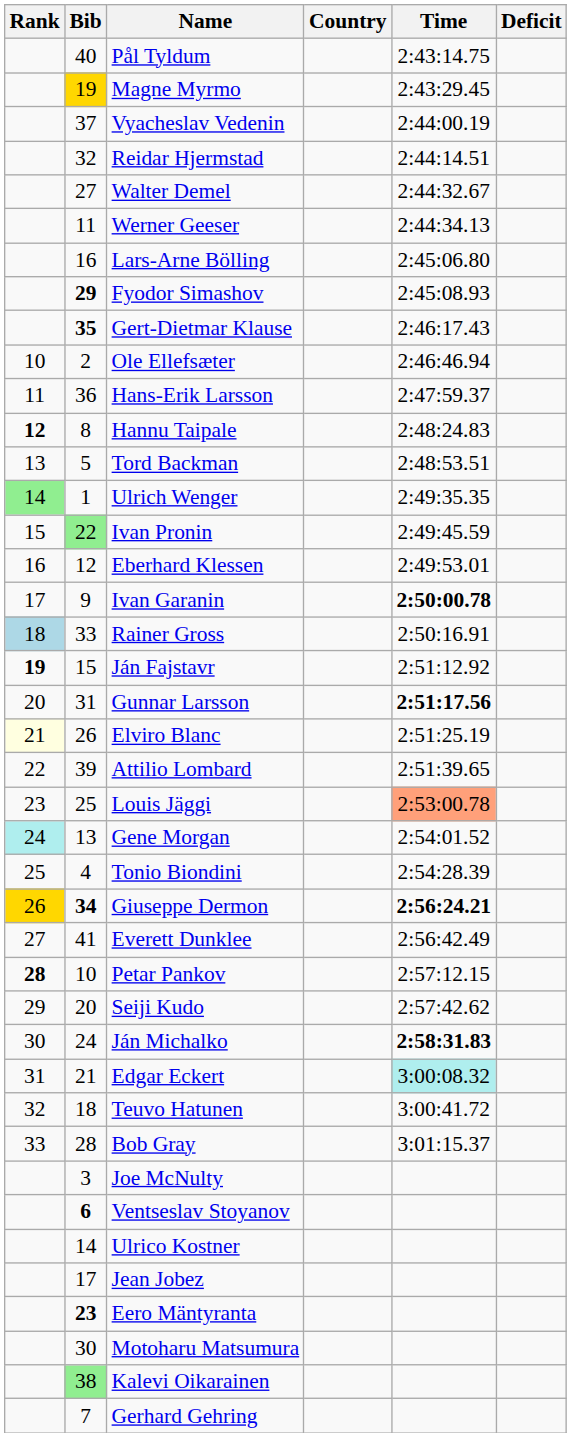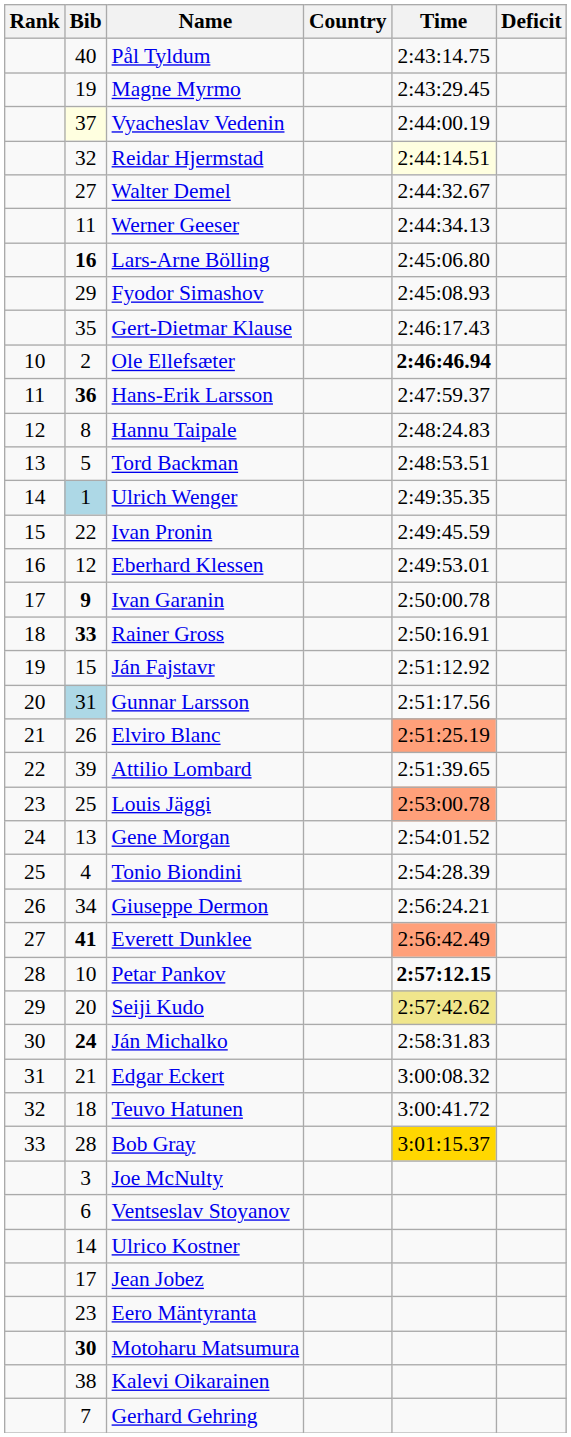(86, 89) gold background -> (86, 89) no background
(86, 123) no background -> (86, 123) lightyellow background
(444, 157) no background -> (444, 157) lightyellow background
(86, 259) normal -> (86, 259) bold
(86, 293) bold -> (86, 293) normal
(86, 327) bold -> (86, 327) normal
(444, 361) normal -> (444, 361) bold
(86, 395) normal -> (86, 395) bold
(35, 429) bold -> (35, 429) normal
(35, 497) lightgreen background -> (35, 497) no background
(86, 497) no background -> (86, 497) lightblue background
(86, 531) lightgreen background -> (86, 531) no background
(86, 599) normal -> (86, 599) bold
(444, 599) bold -> (444, 599) normal
(35, 633) lightblue background -> (35, 633) no background
(86, 633) normal -> (86, 633) bold
(35, 667) bold -> (35, 667) normal
(86, 701) no background -> (86, 701) lightblue background
(444, 701) bold -> (444, 701) normal
(35, 735) lightyellow background -> (35, 735) no background
(444, 735) no background -> (444, 735) lightsalmon background
(35, 837) paleturquoise background -> (35, 837) no background
(35, 905) gold background -> (35, 905) no background
(86, 905) bold -> (86, 905) normal
(444, 905) bold -> (444, 905) normal
(86, 939) normal -> (86, 939) bold
(444, 939) no background -> (444, 939) lightsalmon background
(35, 973) bold -> (35, 973) normal
(444, 973) normal -> (444, 973) bold
(444, 1007) no background -> (444, 1007) khaki background
(86, 1041) normal -> (86, 1041) bold
(444, 1041) bold -> (444, 1041) normal
(444, 1075) paleturquoise background -> (444, 1075) no background
(444, 1143) no background -> (444, 1143) gold background
(86, 1211) bold -> (86, 1211) normal
(86, 1313) bold -> (86, 1313) normal
(86, 1347) normal -> (86, 1347) bold
(86, 1381) lightgreen background -> (86, 1381) no background
